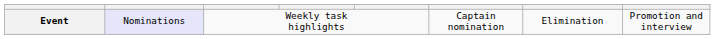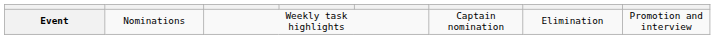(154, 21) lavender background -> (154, 21) no background
